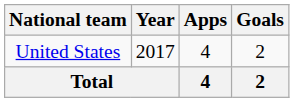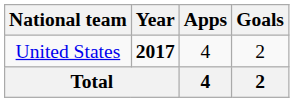(155, 50) normal -> (155, 50) bold
